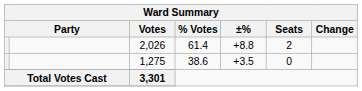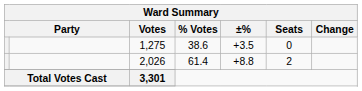rows swapped: (152, 45) <-> (152, 62)
